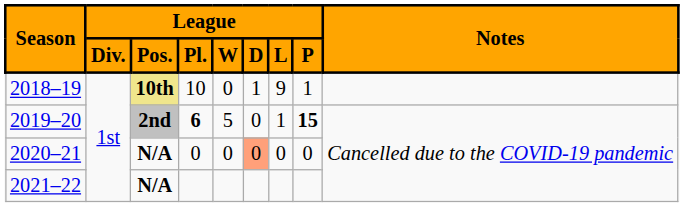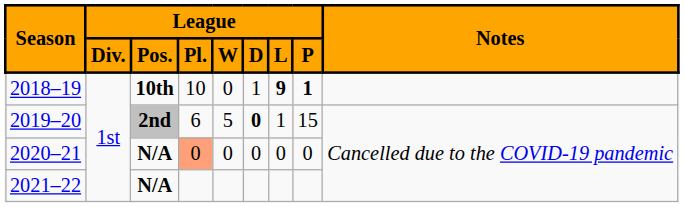(155, 88) khaki background -> (155, 88) no background
(281, 88) normal -> (281, 88) bold
(308, 88) normal -> (308, 88) bold
(195, 121) bold -> (195, 121) normal
(256, 121) normal -> (256, 121) bold
(308, 121) bold -> (308, 121) normal
(195, 153) no background -> (195, 153) lightsalmon background
(256, 153) lightsalmon background -> (256, 153) no background
